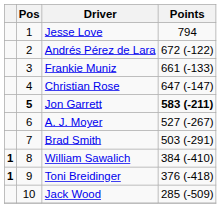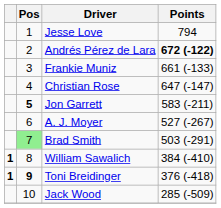(187, 50) normal -> (187, 50) bold
(187, 104) bold -> (187, 104) normal
(29, 140) no background -> (29, 140) lightgreen background
(29, 176) normal -> (29, 176) bold
